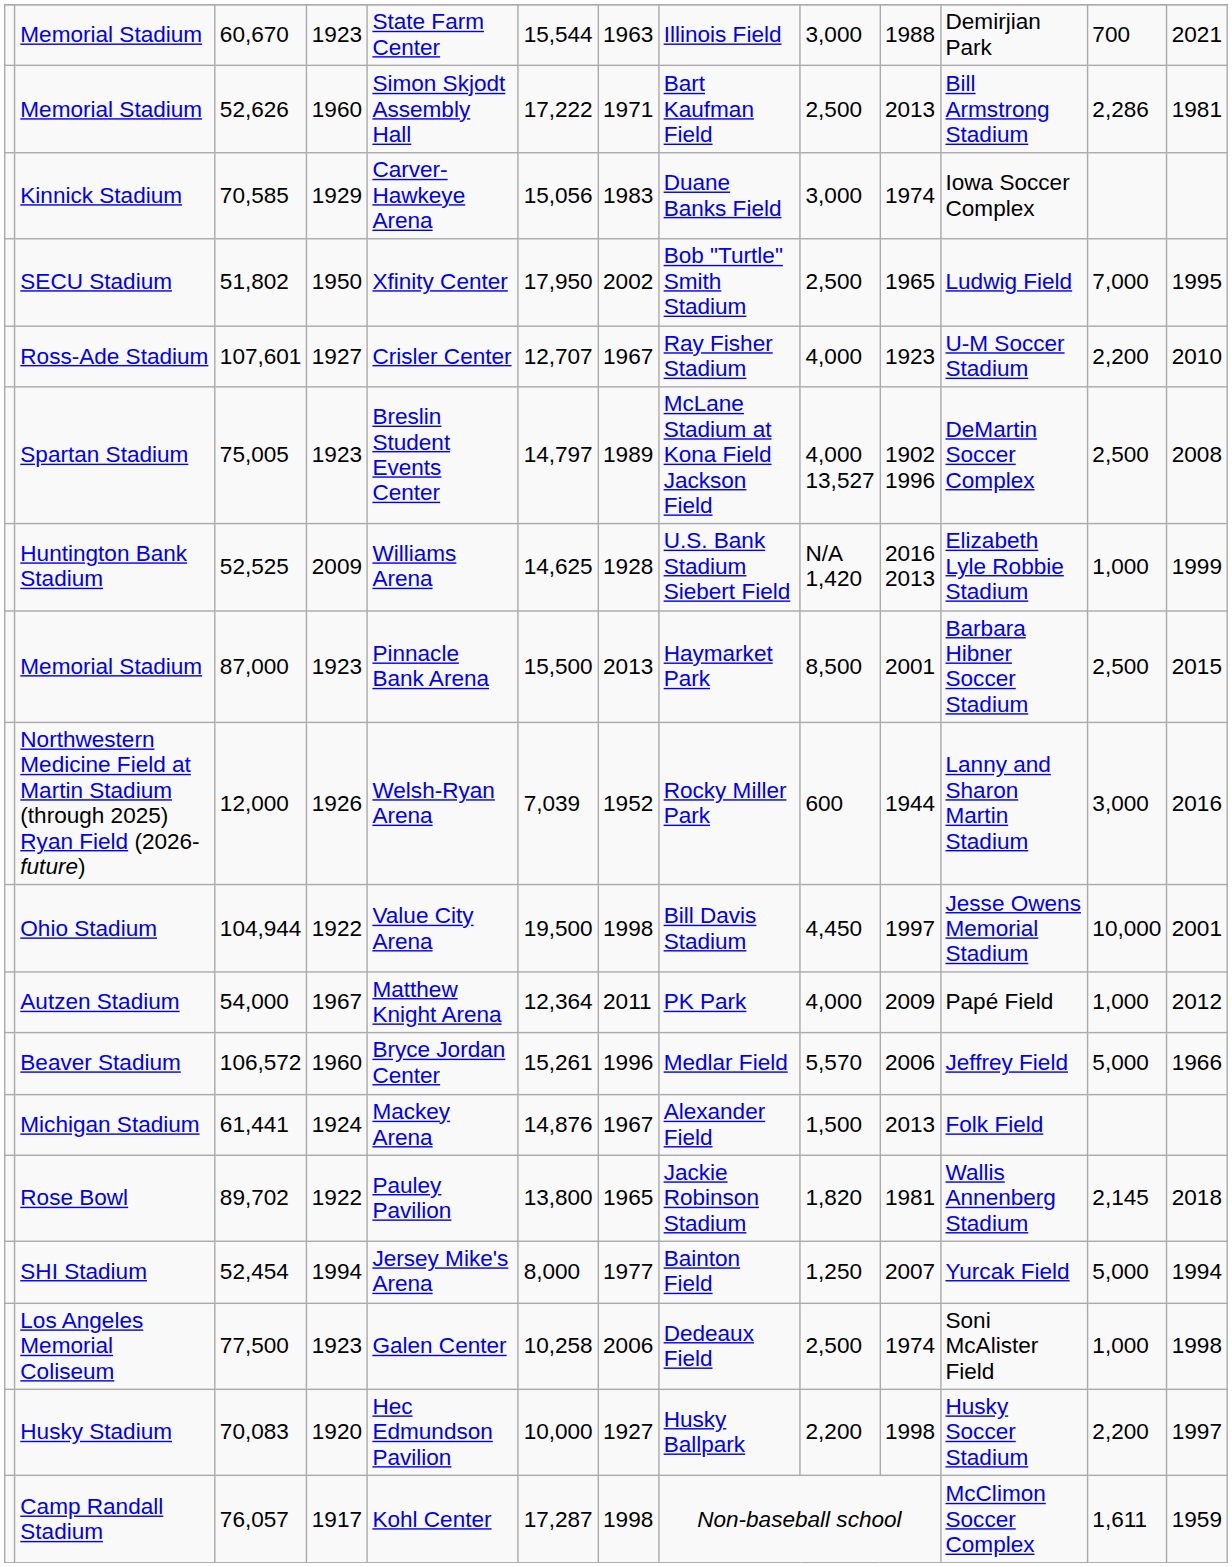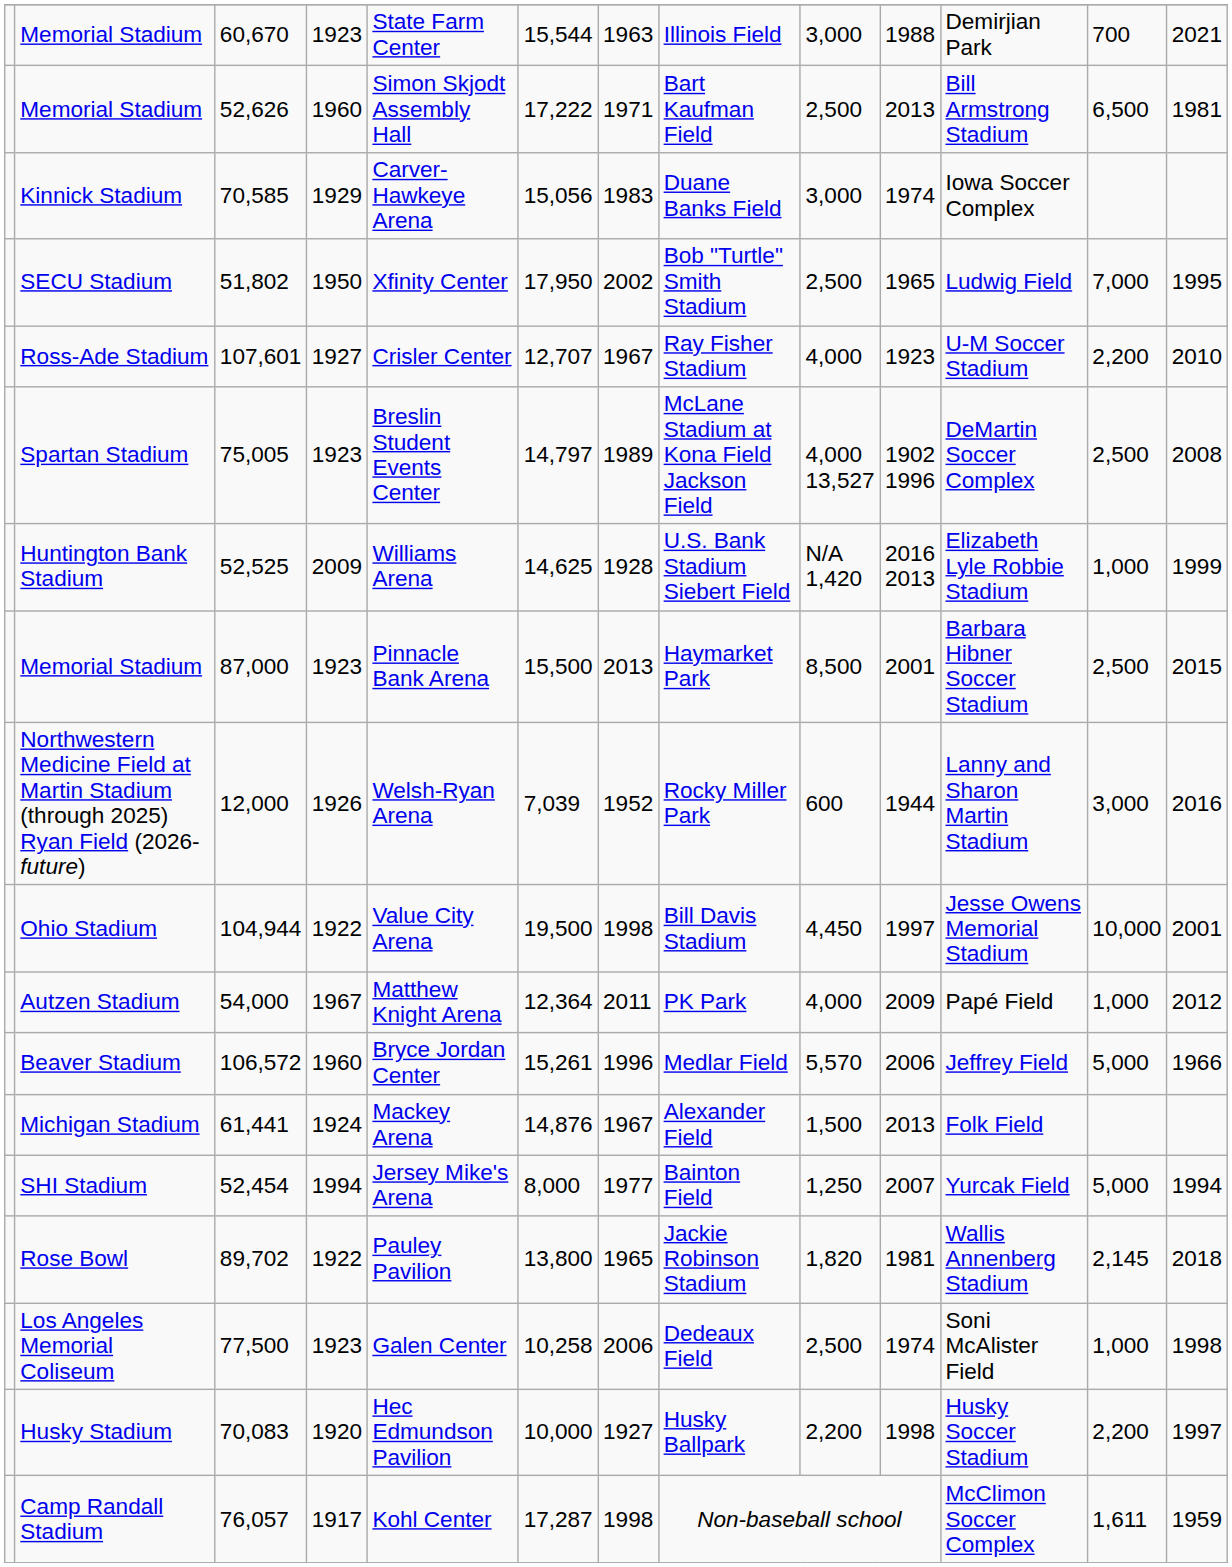(1121, 108) 2,286 -> (1121, 108) 6,500
rows swapped: (254, 1272) <-> (254, 1198)
